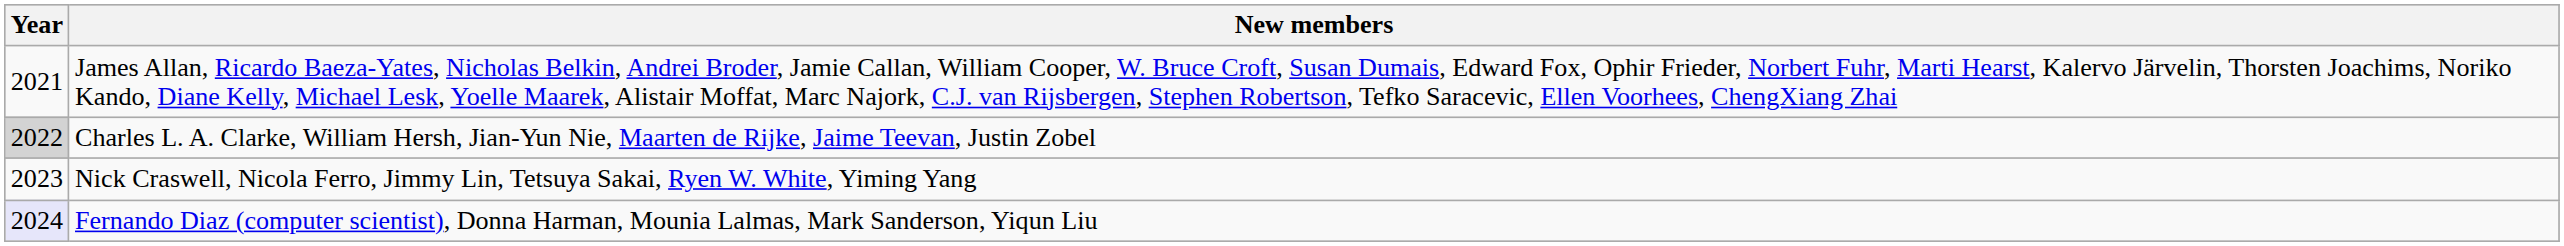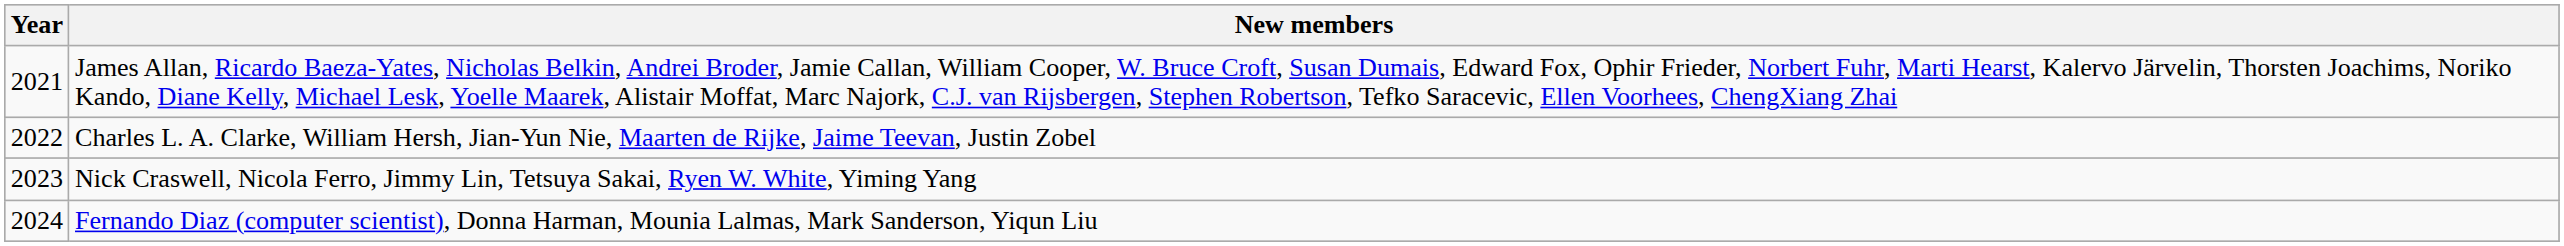(37, 137) lightgrey background -> (37, 137) no background
(37, 219) lavender background -> (37, 219) no background
